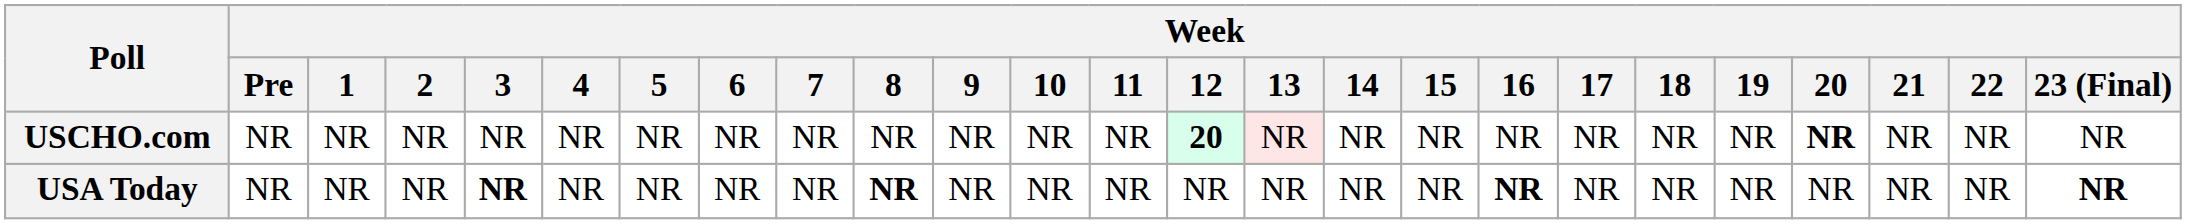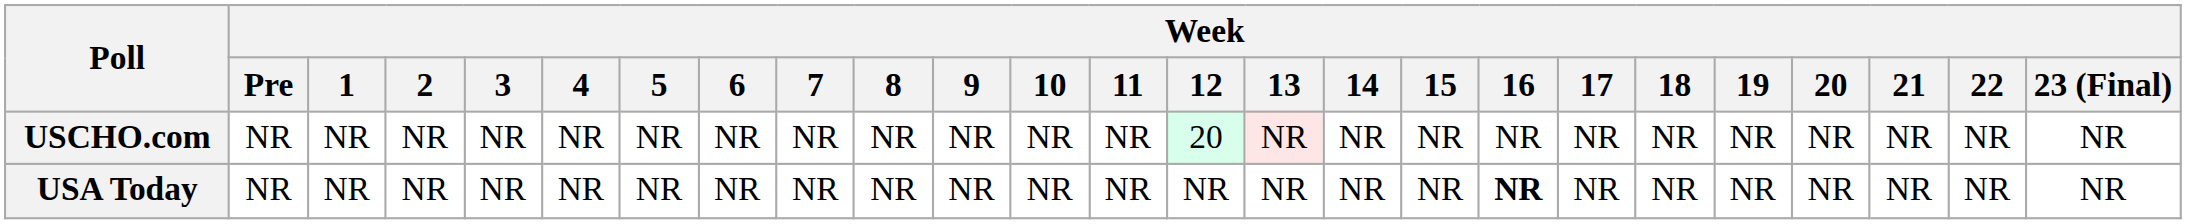(1206, 137) bold -> (1206, 137) normal
(1831, 137) bold -> (1831, 137) normal
(503, 190) bold -> (503, 190) normal
(893, 190) bold -> (893, 190) normal
(2103, 190) bold -> (2103, 190) normal
